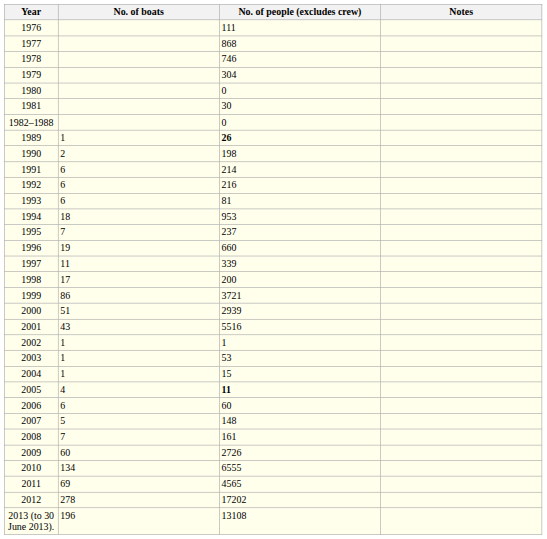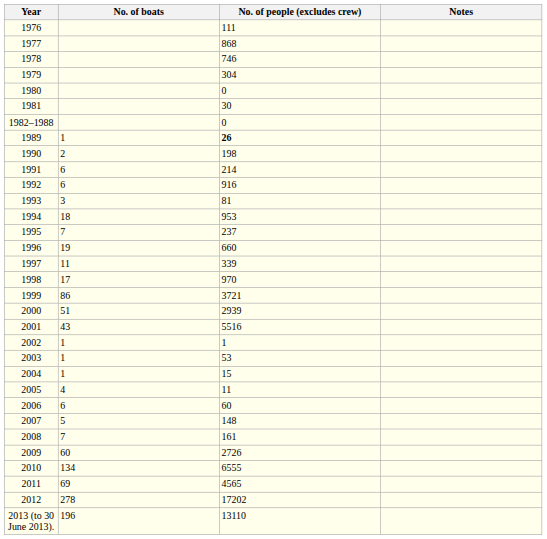(229, 185) 216 -> (229, 185) 916
(63, 201) 6 -> (63, 201) 3
(229, 279) 200 -> (229, 279) 970
(226, 389) bold -> (226, 389) normal
(234, 515) 13108 -> (234, 515) 13110
